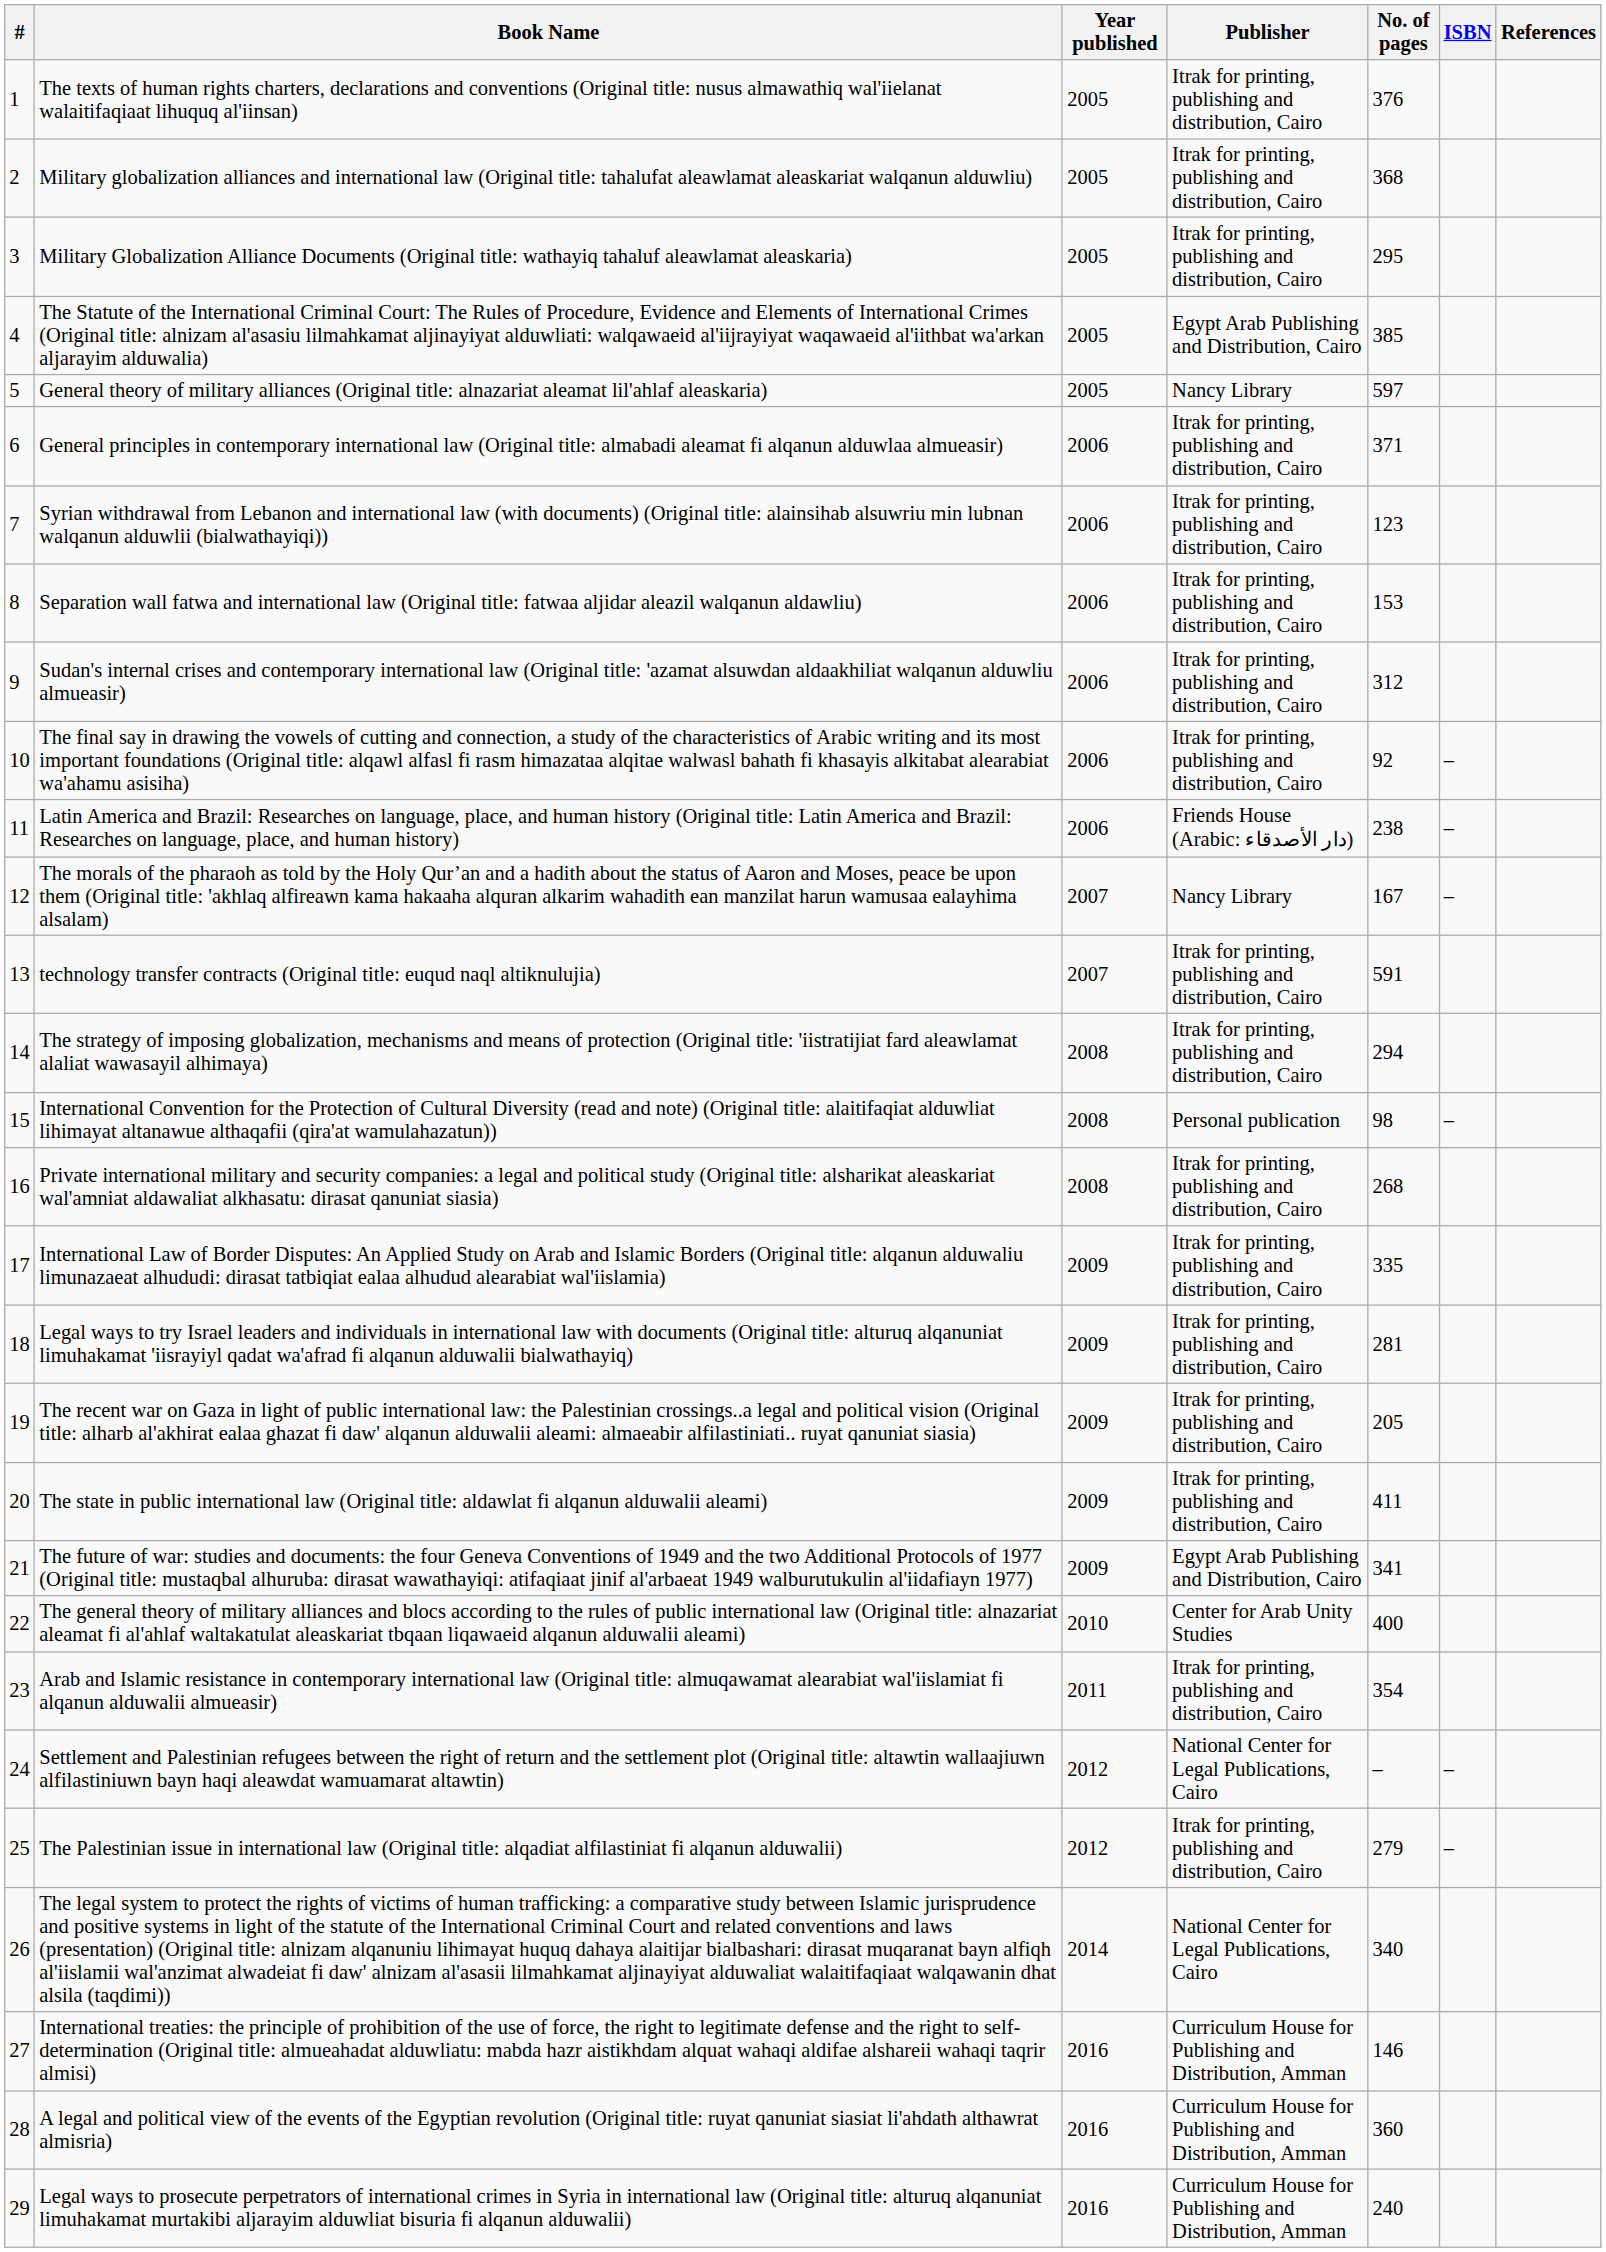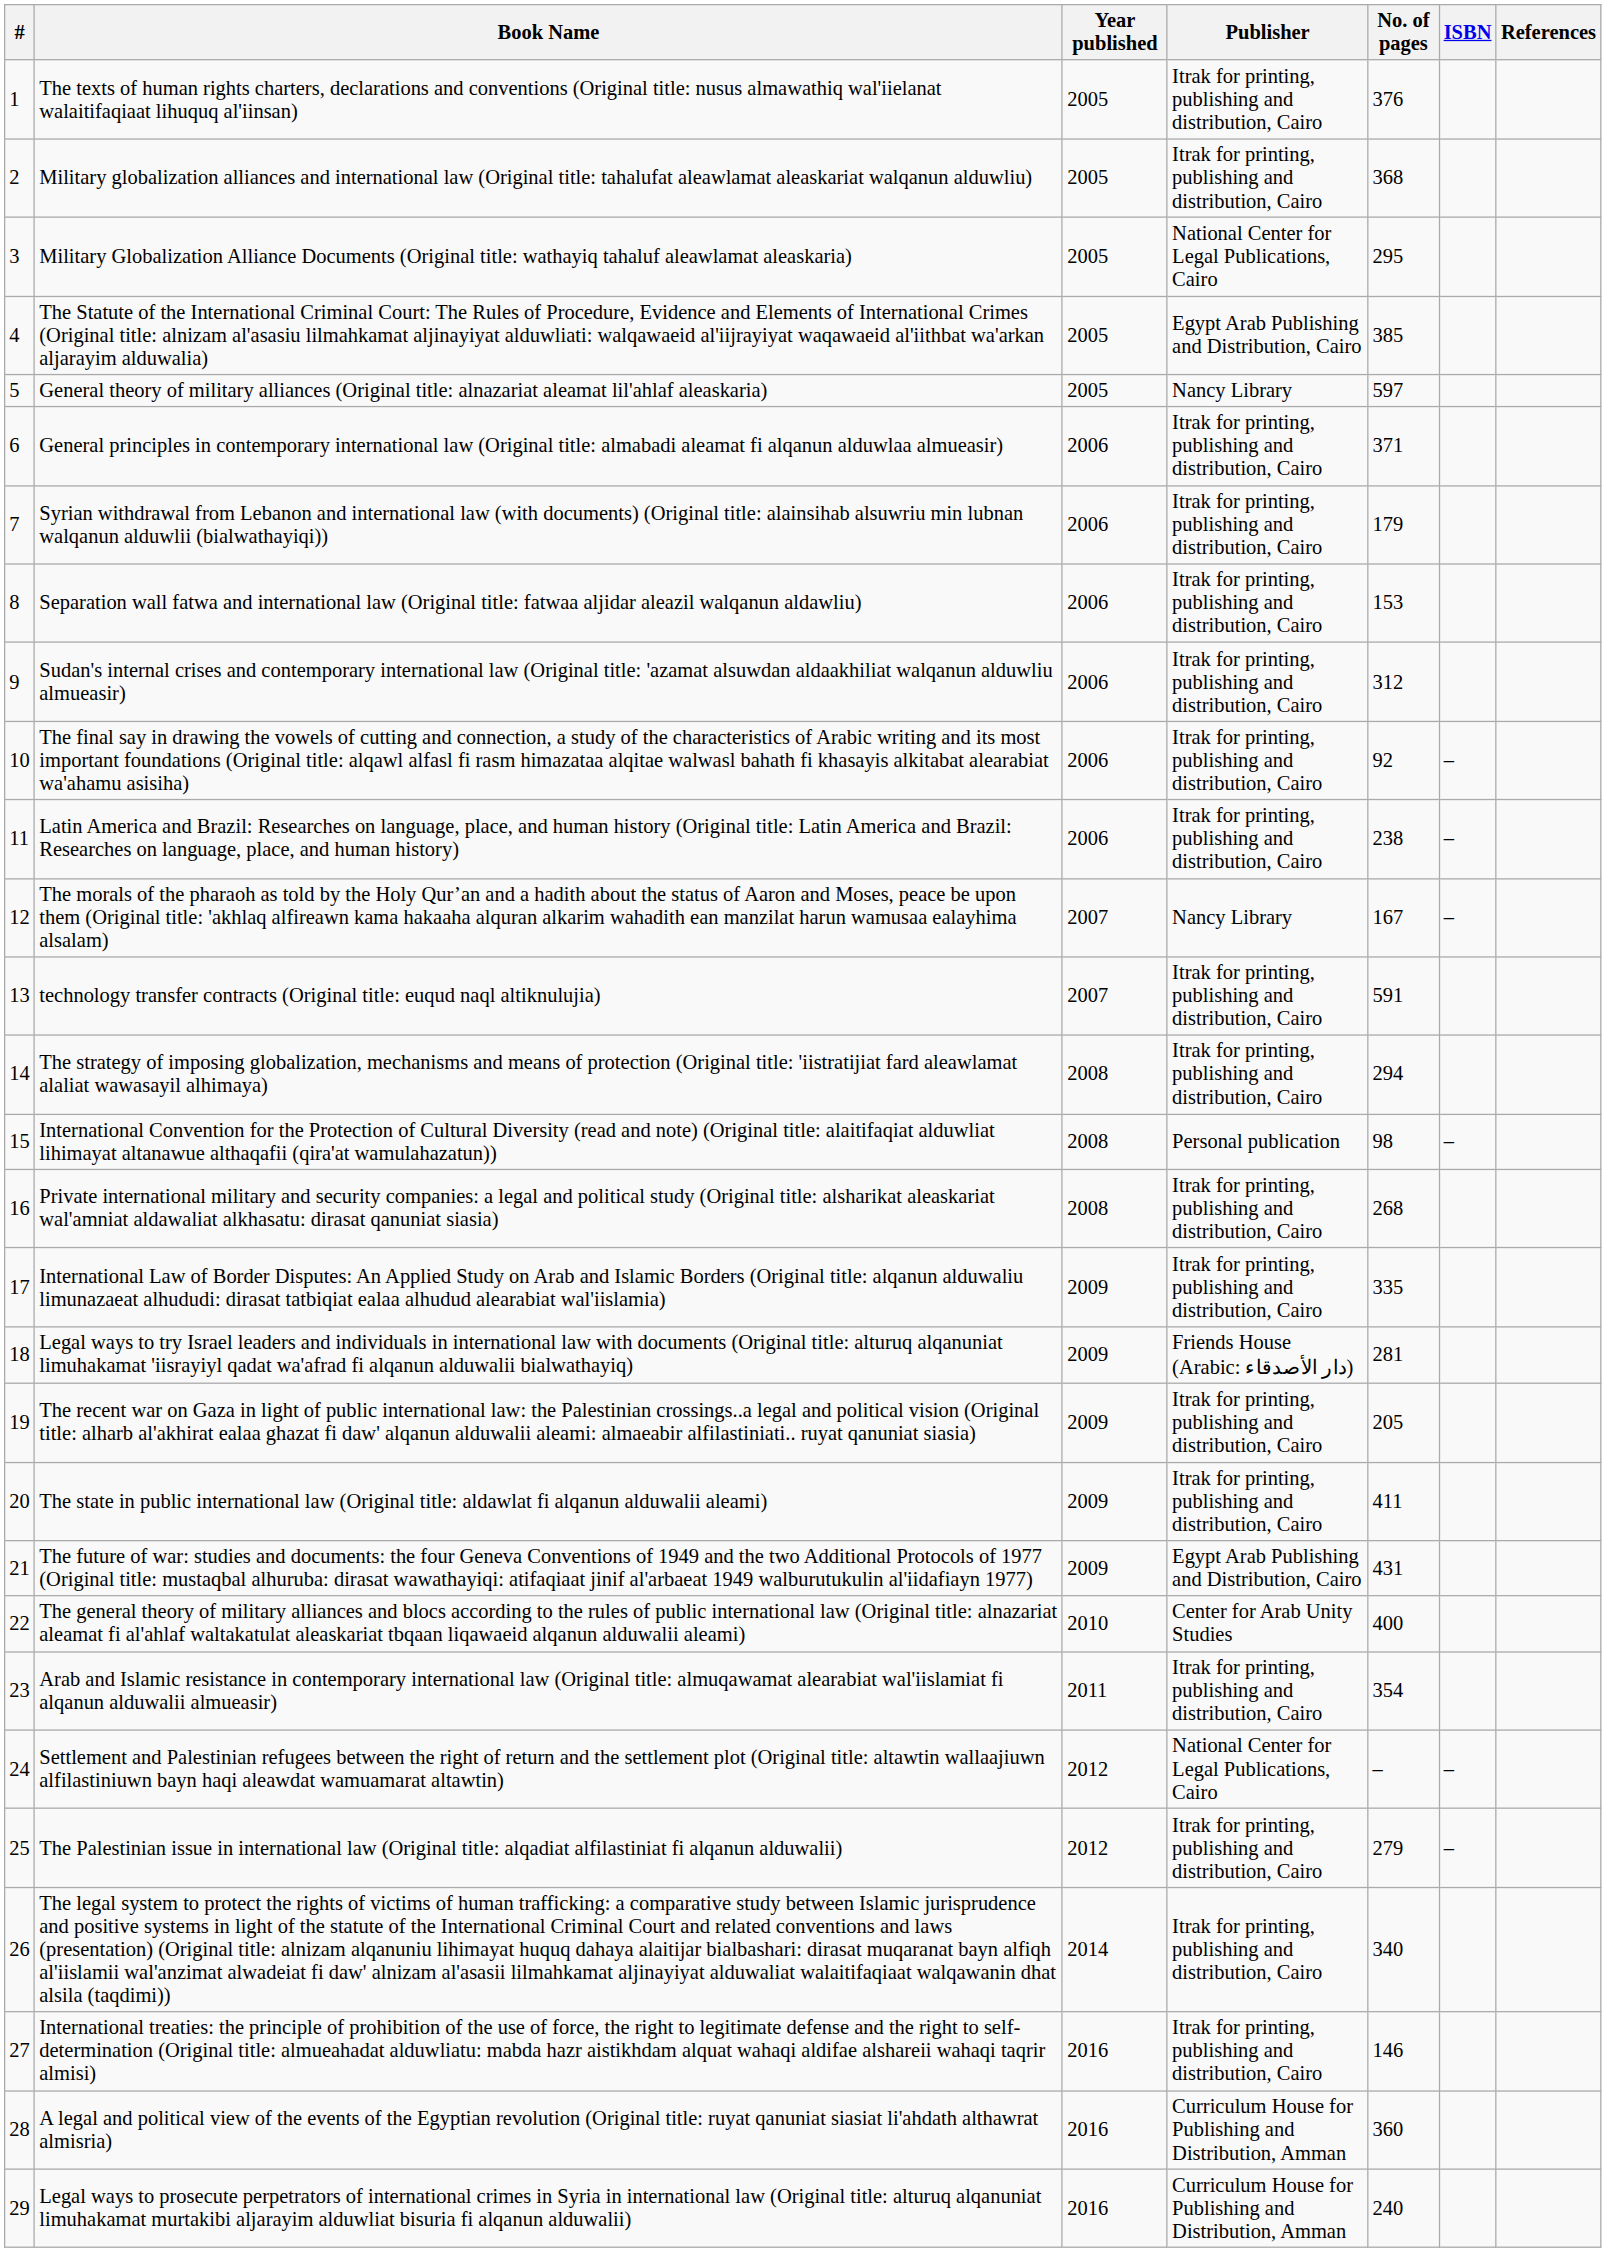(1247, 256) Itrak for printing, publishing and distribution, Cairo -> (1252, 256) National Center for Legal Publications, Cairo
(1388, 524) 123 -> (1388, 524) 179
(1263, 827) Friends House (Arabic: دار الأصدقاء) -> (1247, 838) Itrak for printing, publishing and distribution, Cairo
(1247, 1343) Itrak for printing, publishing and distribution, Cairo -> (1263, 1354) Friends House (Arabic: دار الأصدقاء)
(1388, 1568) 341 -> (1388, 1568) 431
(1252, 1949) National Center for Legal Publications, Cairo -> (1247, 1949) Itrak for printing, publishing and distribution, Cairo
(1263, 2050) Curriculum House for Publishing and Distribution, Amman -> (1247, 2050) Itrak for printing, publishing and distribution, Cairo
